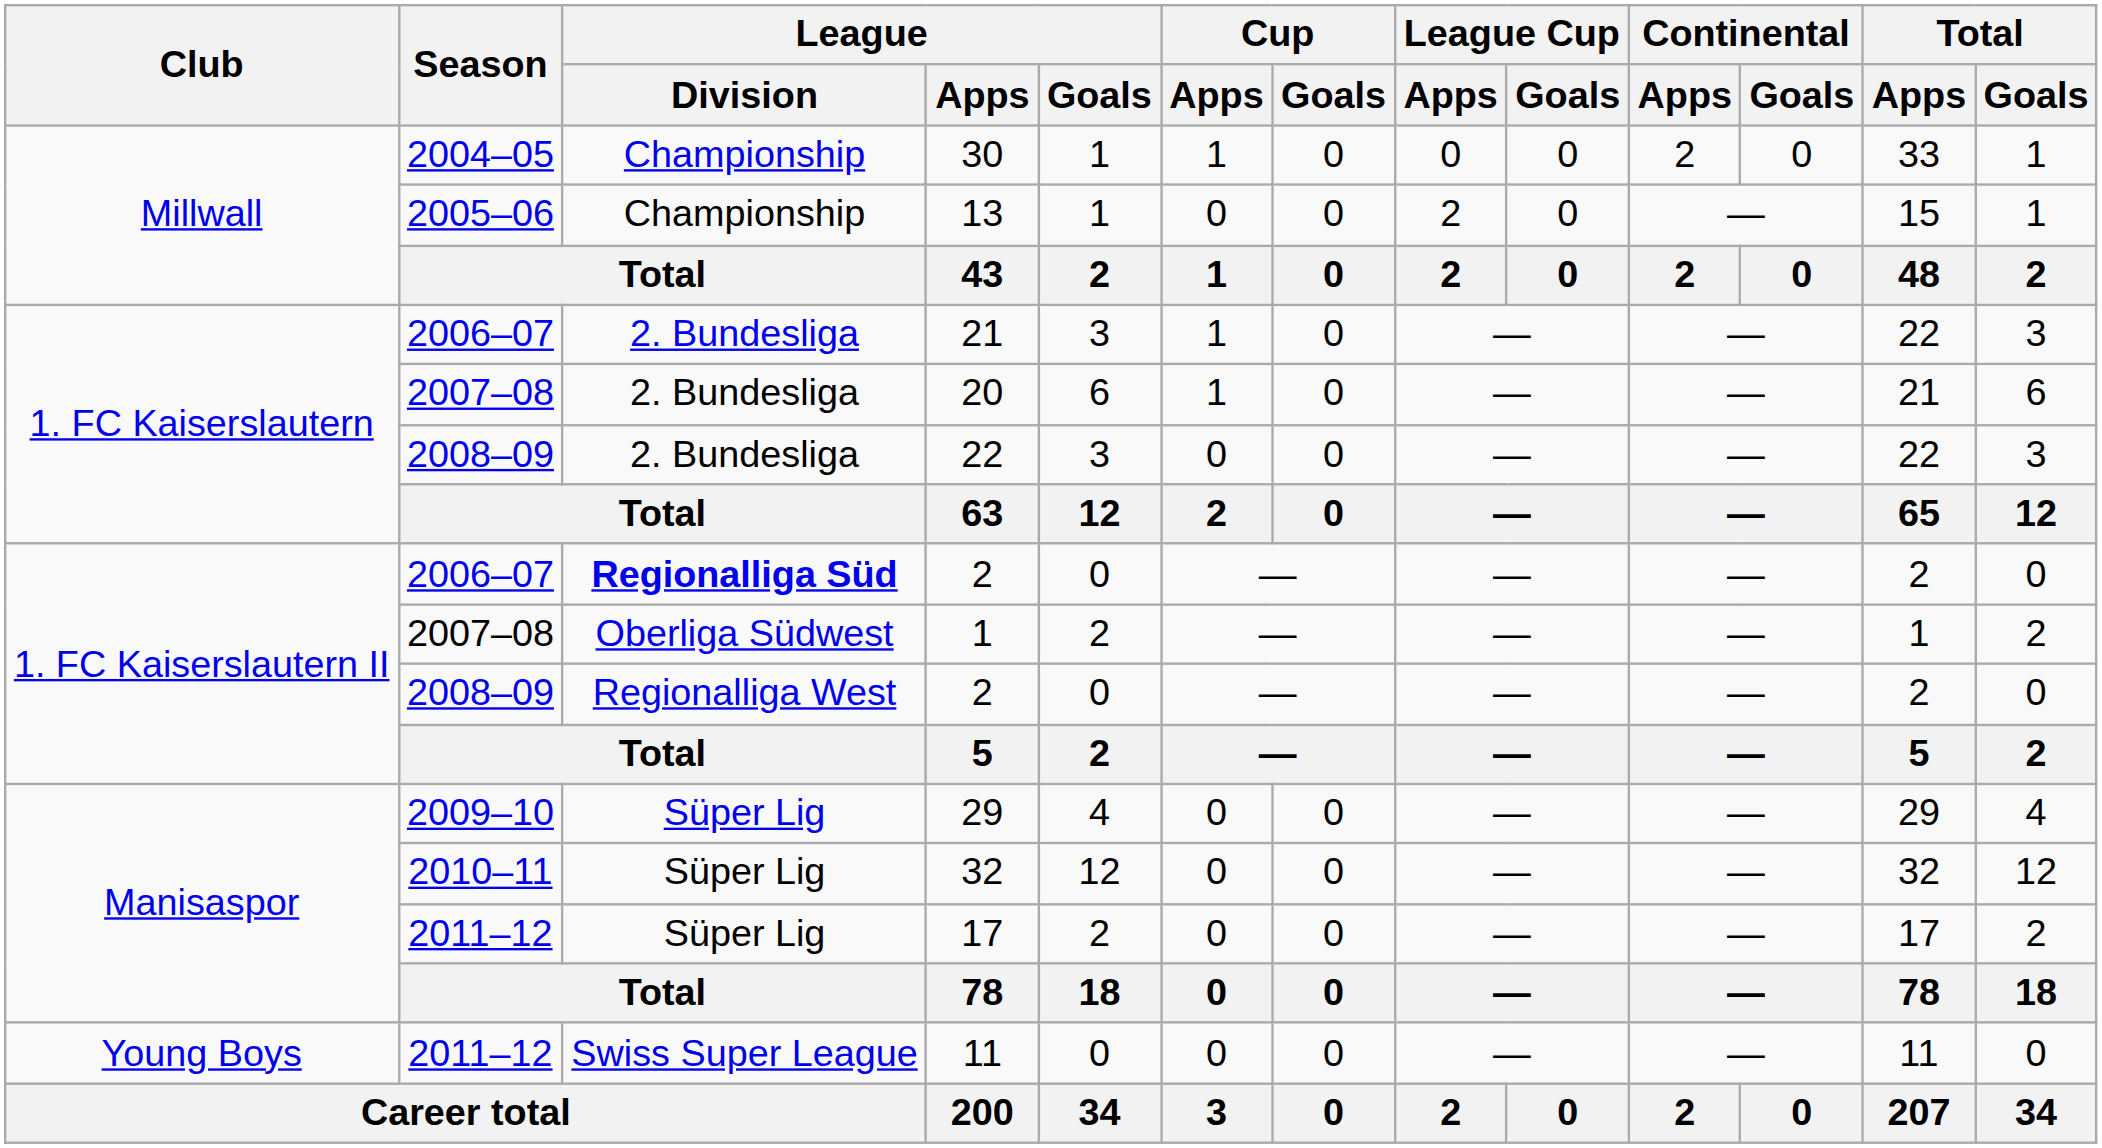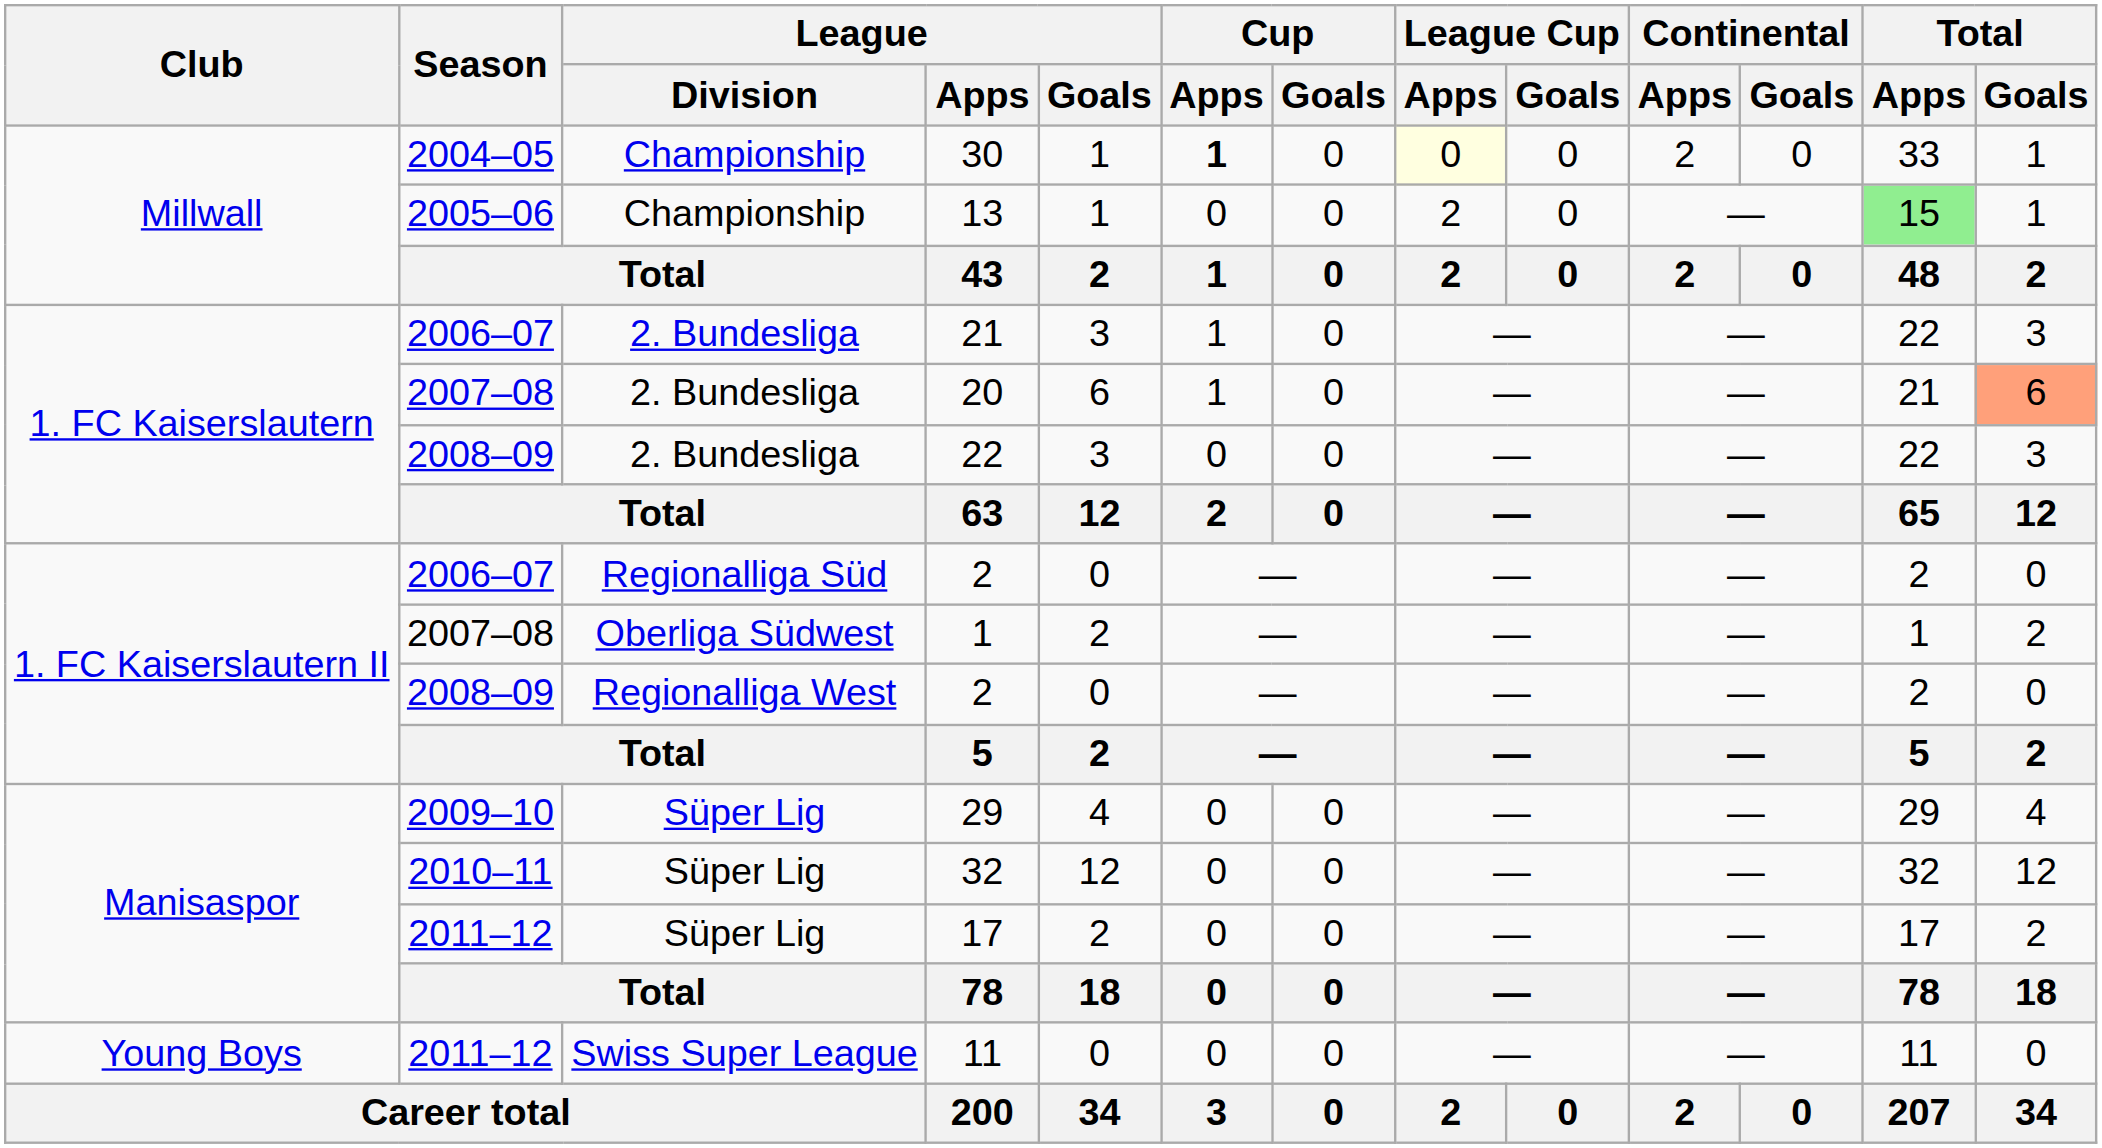(1216, 154) normal -> (1216, 154) bold
(1451, 154) no background -> (1451, 154) lightyellow background
(1919, 214) no background -> (1919, 214) lightgreen background
(2036, 393) no background -> (2036, 393) lightsalmon background
(745, 573) bold -> (745, 573) normal
